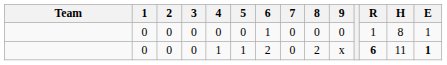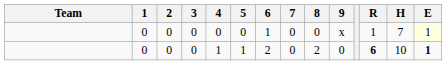(342, 32) 0 -> (342, 32) x
(400, 32) 8 -> (400, 32) 7
(428, 32) no background -> (428, 32) lightyellow background
(342, 50) x -> (342, 50) 0
(400, 50) 11 -> (400, 50) 10
